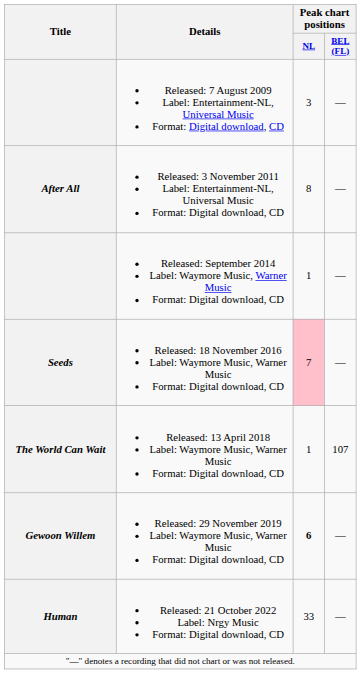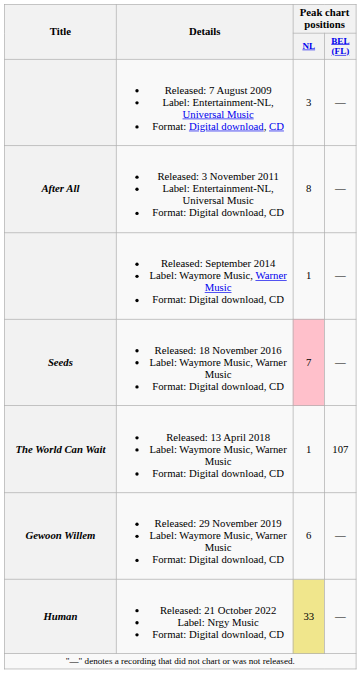(309, 536) bold -> (309, 536) normal
(309, 616) no background -> (309, 616) khaki background
